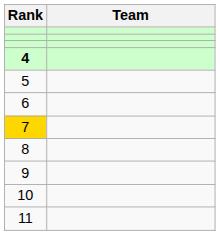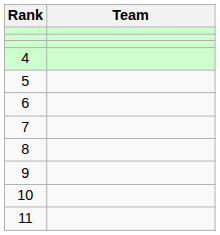(25, 58) bold -> (25, 58) normal
(25, 127) gold background -> (25, 127) no background
